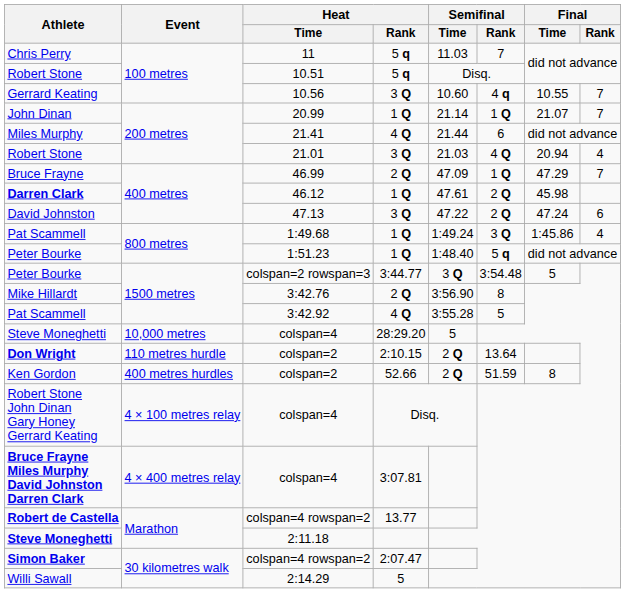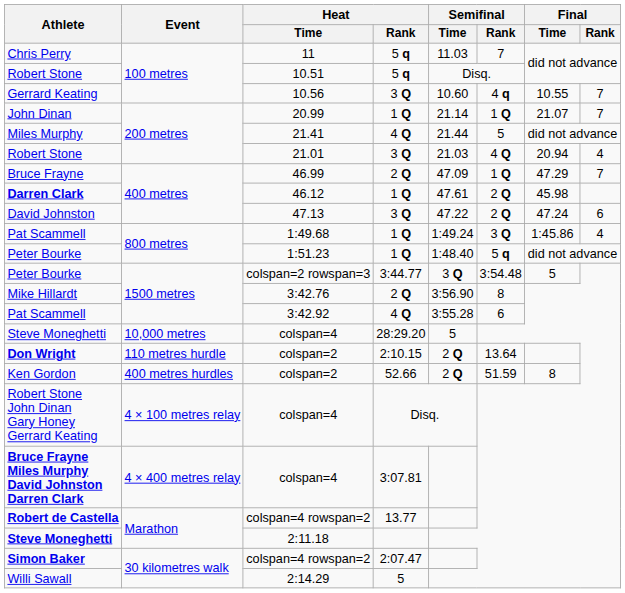(501, 134) 6 -> (501, 134) 5
(501, 314) 5 -> (501, 314) 6
